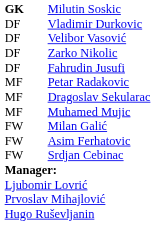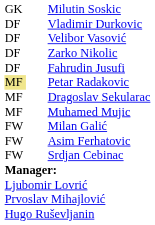(14, 9) bold -> (14, 9) normal
(14, 82) no background -> (14, 82) khaki background
